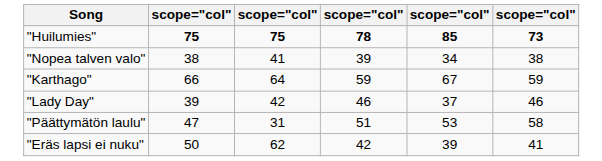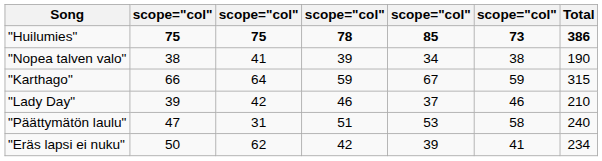+ column: (579, 15)
